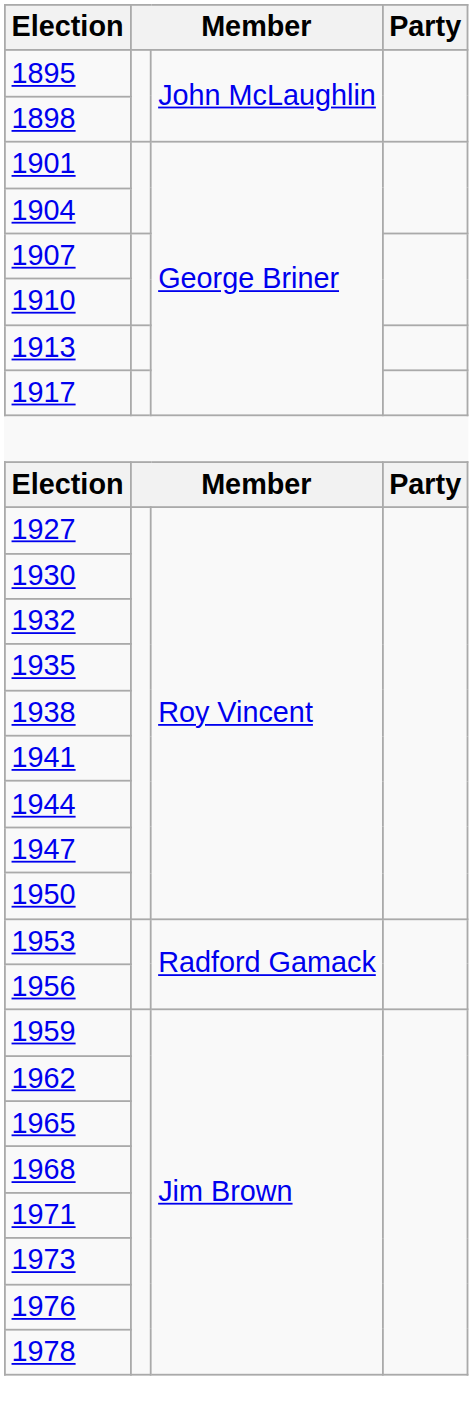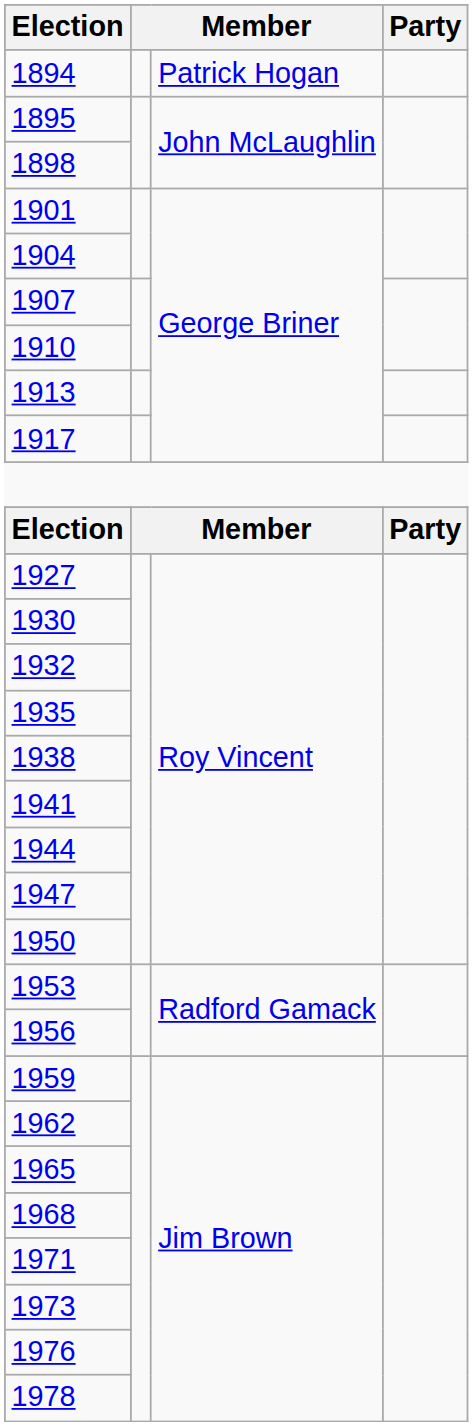+ row: (44, 73)
